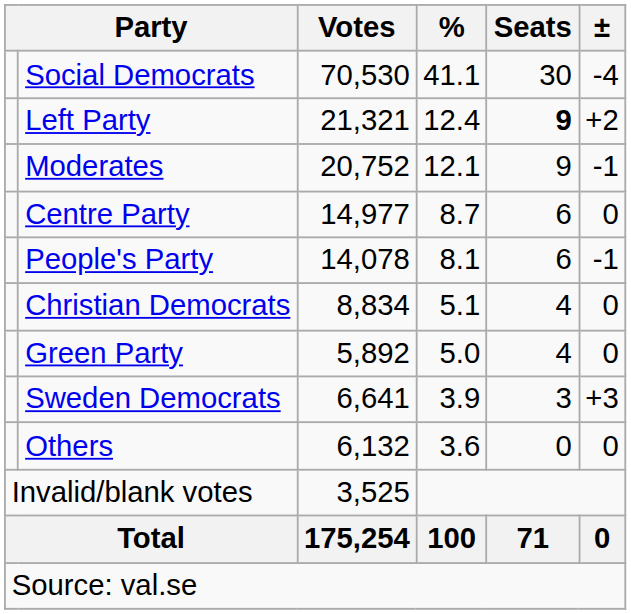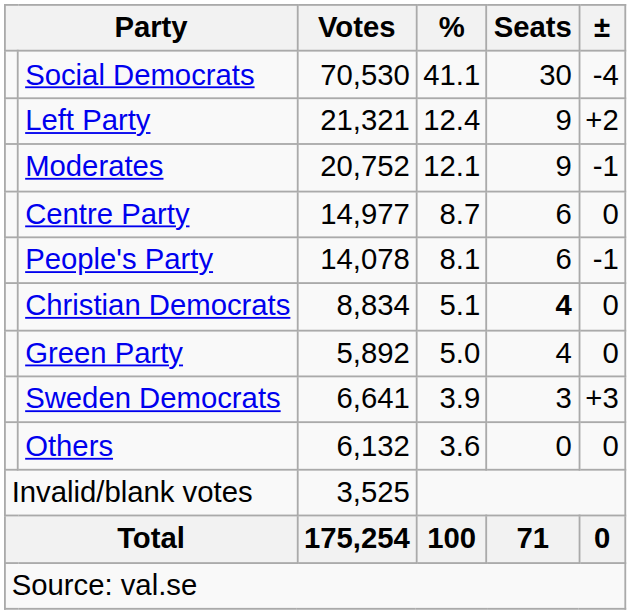(564, 120) bold -> (564, 120) normal
(564, 306) normal -> (564, 306) bold
